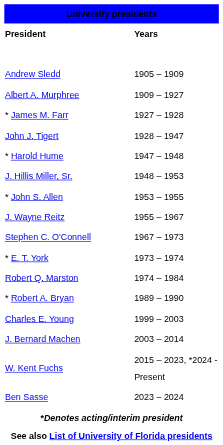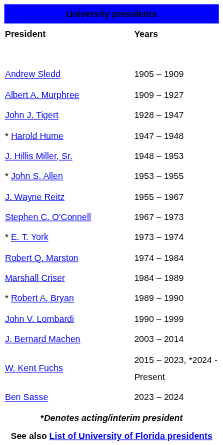- row: (37, 115)
+ row: (35, 278)
+ row: (40, 319)
- row: (39, 319)
